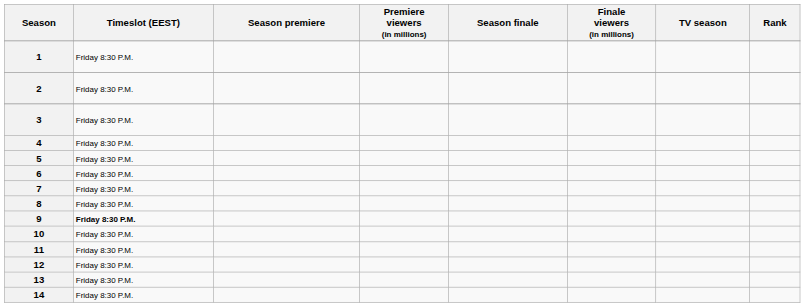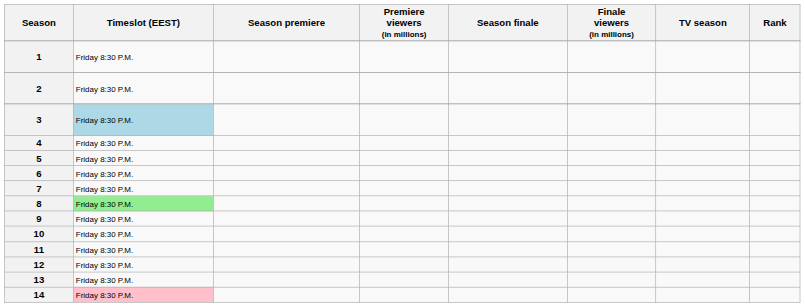(104, 121) no background -> (104, 121) lightblue background
(104, 205) no background -> (104, 205) lightgreen background
(106, 219) bold -> (104, 220) normal
(104, 296) no background -> (104, 296) pink background
